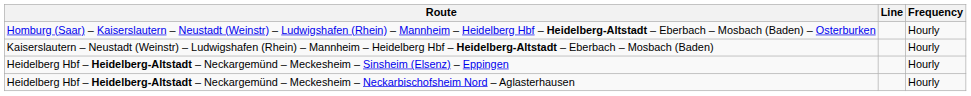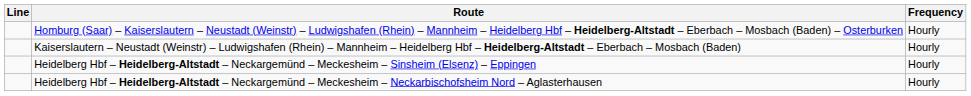columns swapped: (892, 13) <-> (441, 13)
